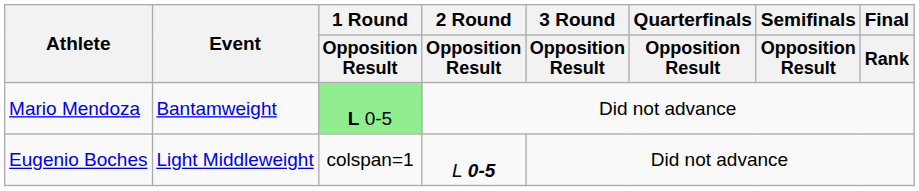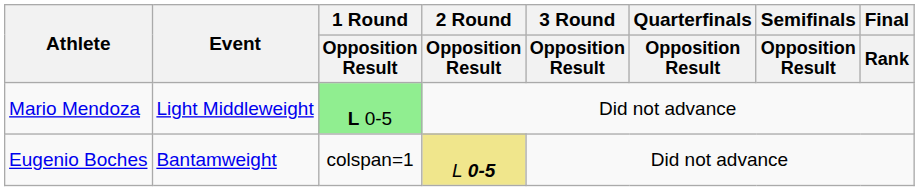(217, 109) Bantamweight -> (235, 109) Light Middleweight
(235, 160) Light Middleweight -> (217, 160) Bantamweight
(474, 171) no background -> (474, 171) khaki background
